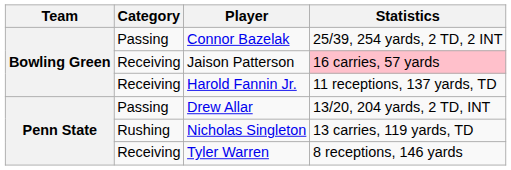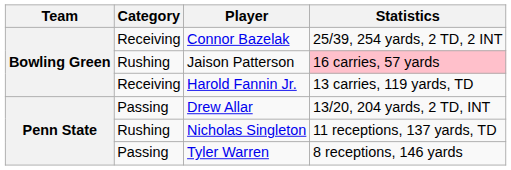(143, 39) Passing -> (149, 39) Receiving
(149, 61) Receiving -> (144, 61) Rushing
(405, 84) 11 receptions, 137 yards, TD -> (393, 84) 13 carries, 119 yards, TD
(393, 130) 13 carries, 119 yards, TD -> (405, 130) 11 receptions, 137 yards, TD
(149, 153) Receiving -> (143, 153) Passing
